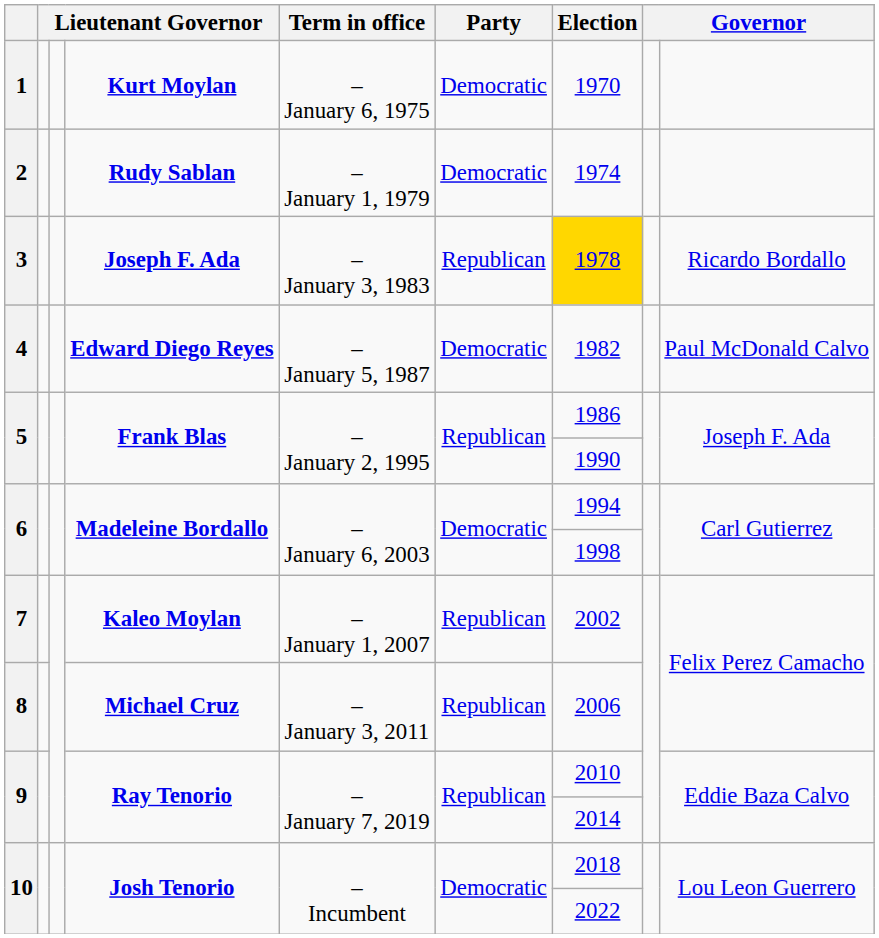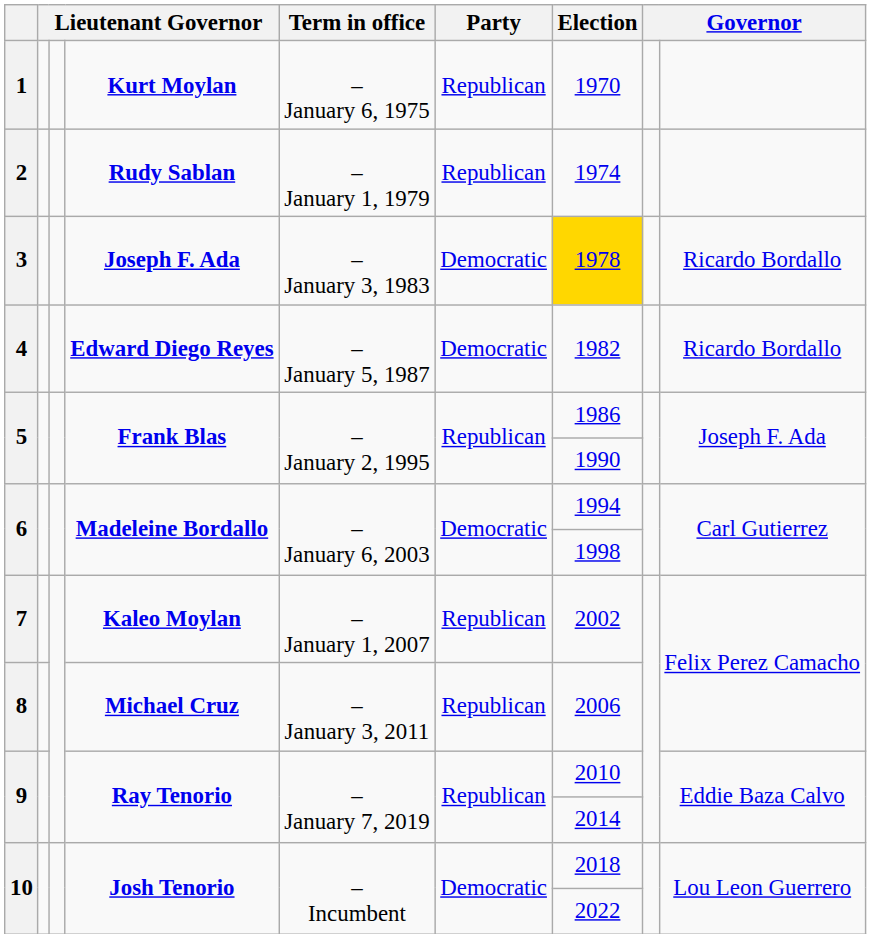(494, 84) Democratic -> (494, 84) Republican
(494, 172) Democratic -> (494, 172) Republican
(494, 260) Republican -> (494, 260) Democratic
(767, 347) Paul McDonald Calvo -> (762, 347) Ricardo Bordallo
